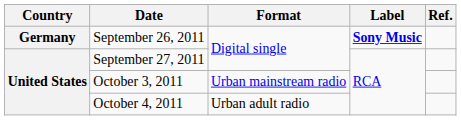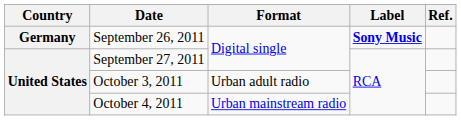(279, 81) Urban mainstream radio -> (260, 81) Urban adult radio
(260, 103) Urban adult radio -> (279, 103) Urban mainstream radio
